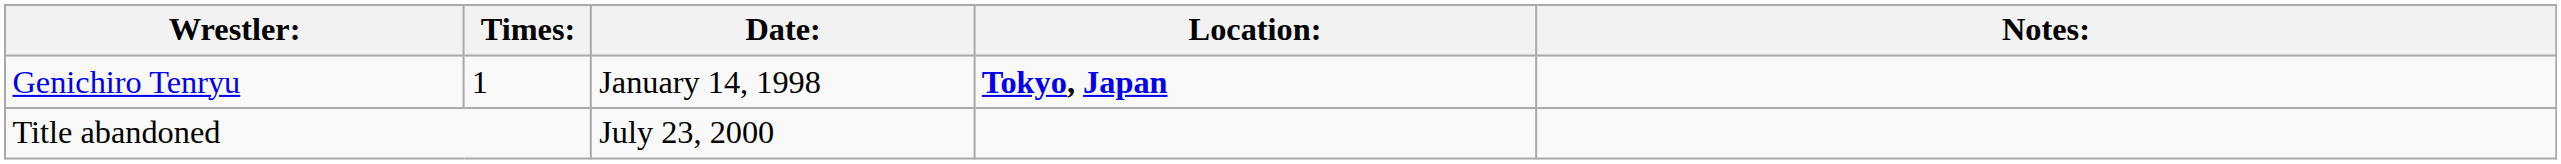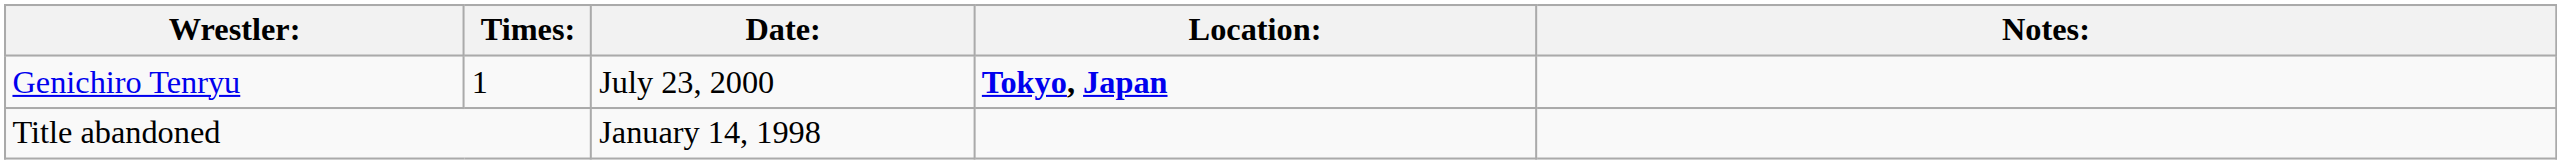(710, 81) January 14, 1998 -> (687, 81) July 23, 2000
(687, 132) July 23, 2000 -> (710, 132) January 14, 1998
